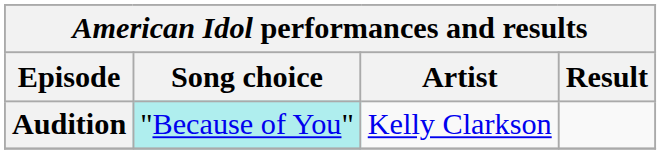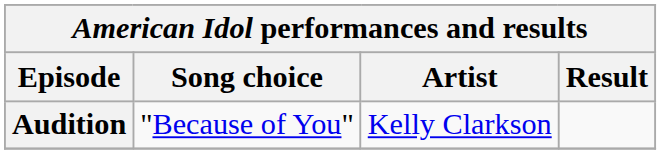(247, 124) paleturquoise background -> (247, 124) no background
